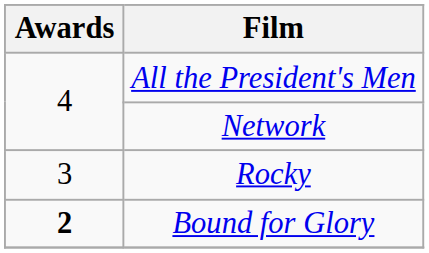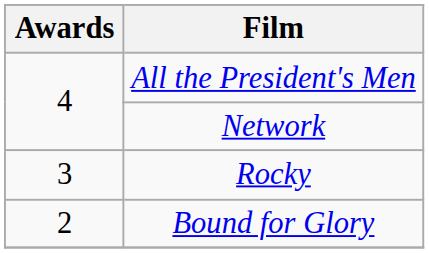(65, 222) bold -> (65, 222) normal
